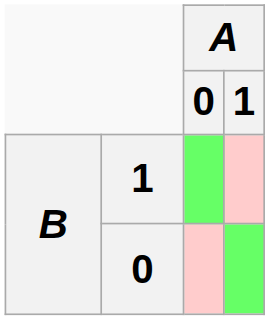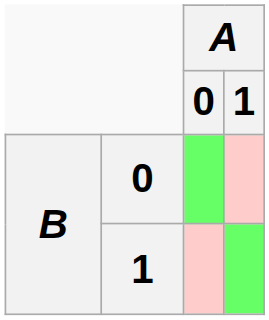(143, 179) 1 -> (143, 179) 0
(143, 268) 0 -> (143, 268) 1
